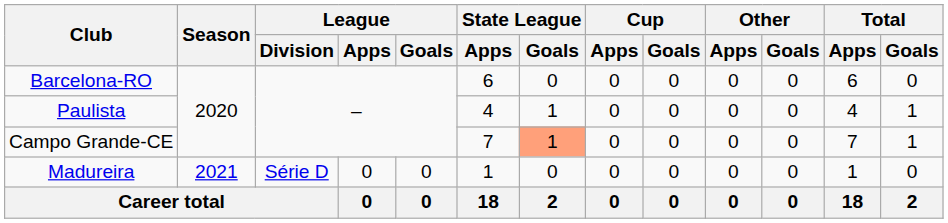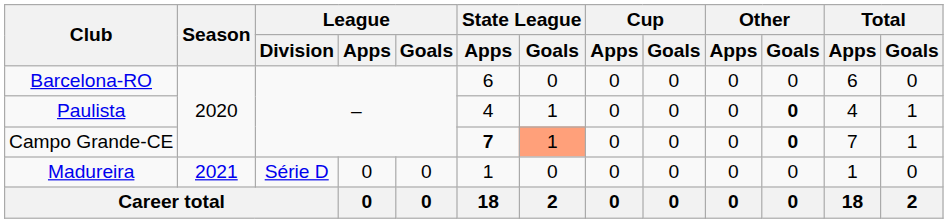(793, 111) normal -> (793, 111) bold
(488, 141) normal -> (488, 141) bold
(793, 141) normal -> (793, 141) bold
